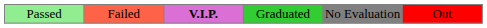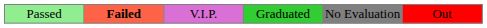(124, 13) normal -> (124, 13) bold
(203, 13) bold -> (203, 13) normal
